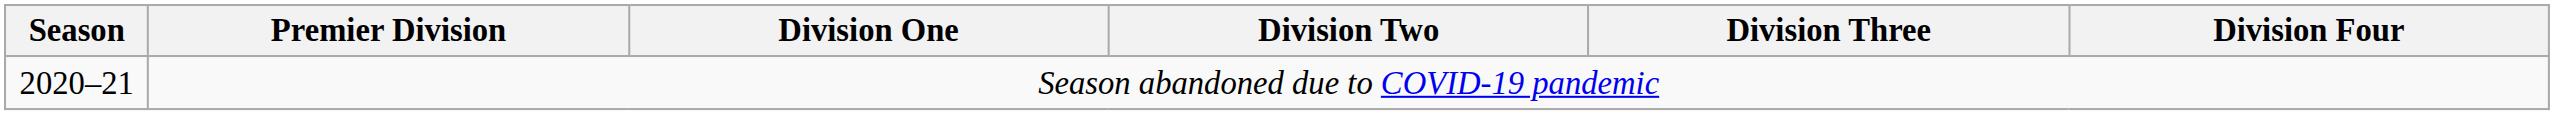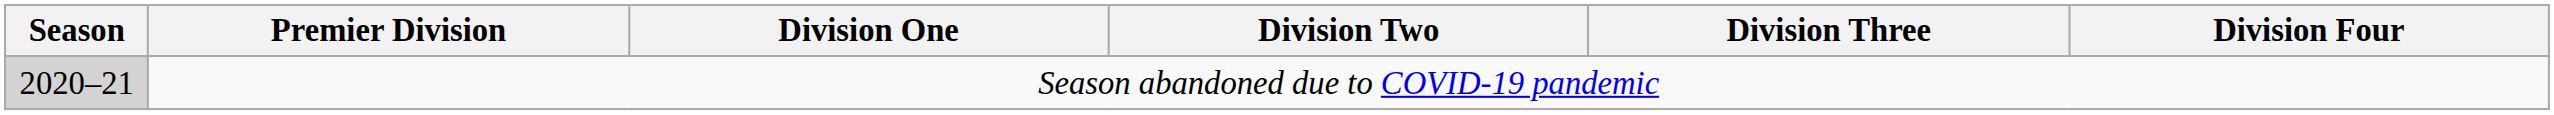(77, 82) no background -> (77, 82) lightgrey background
